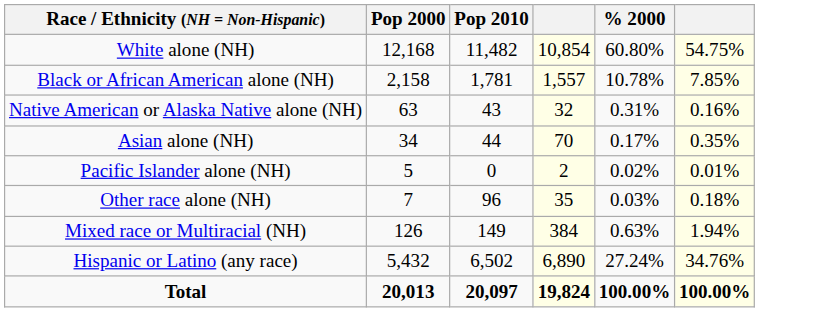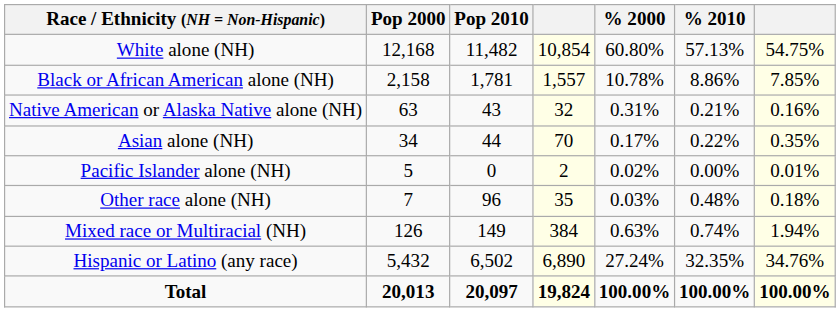+ column: (715, 19)
